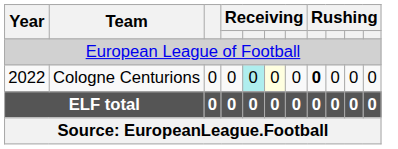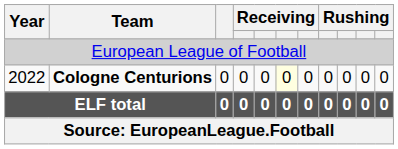(127, 78) normal -> (133, 78) bold
(253, 78) paleturquoise background -> (265, 78) no background
(316, 78) bold -> (328, 78) normal
